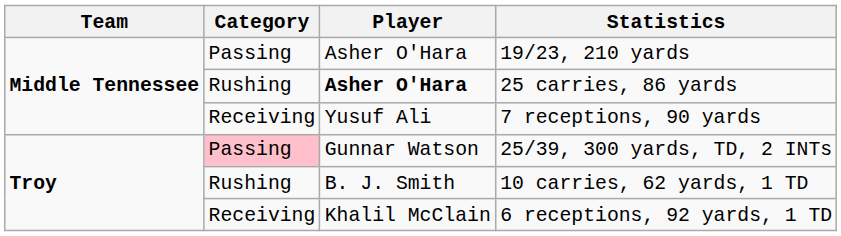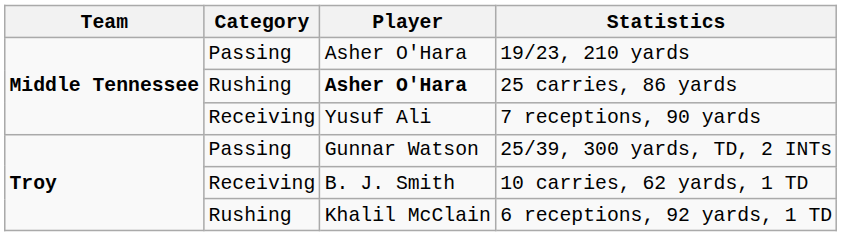(250, 150) pink background -> (250, 150) no background
(250, 183) Rushing -> (262, 183) Receiving
(262, 215) Receiving -> (250, 215) Rushing
